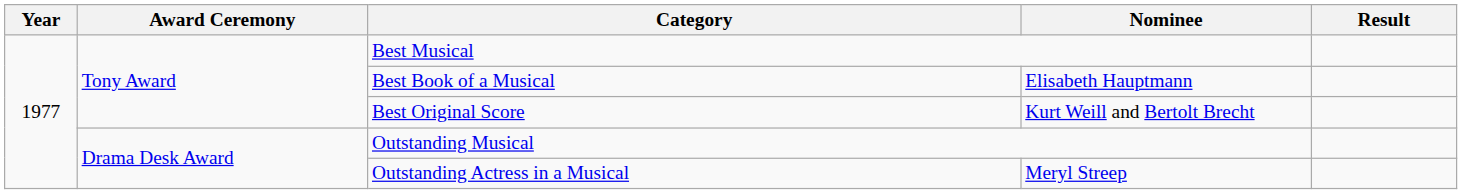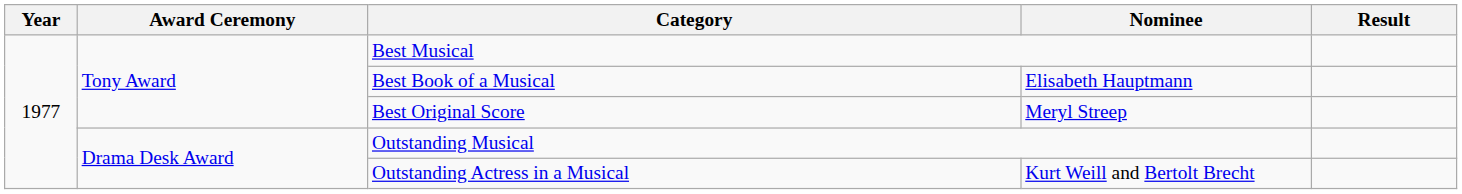(1140, 111) Kurt Weill and Bertolt Brecht -> (1076, 111) Meryl Streep
(1076, 173) Meryl Streep -> (1140, 173) Kurt Weill and Bertolt Brecht
